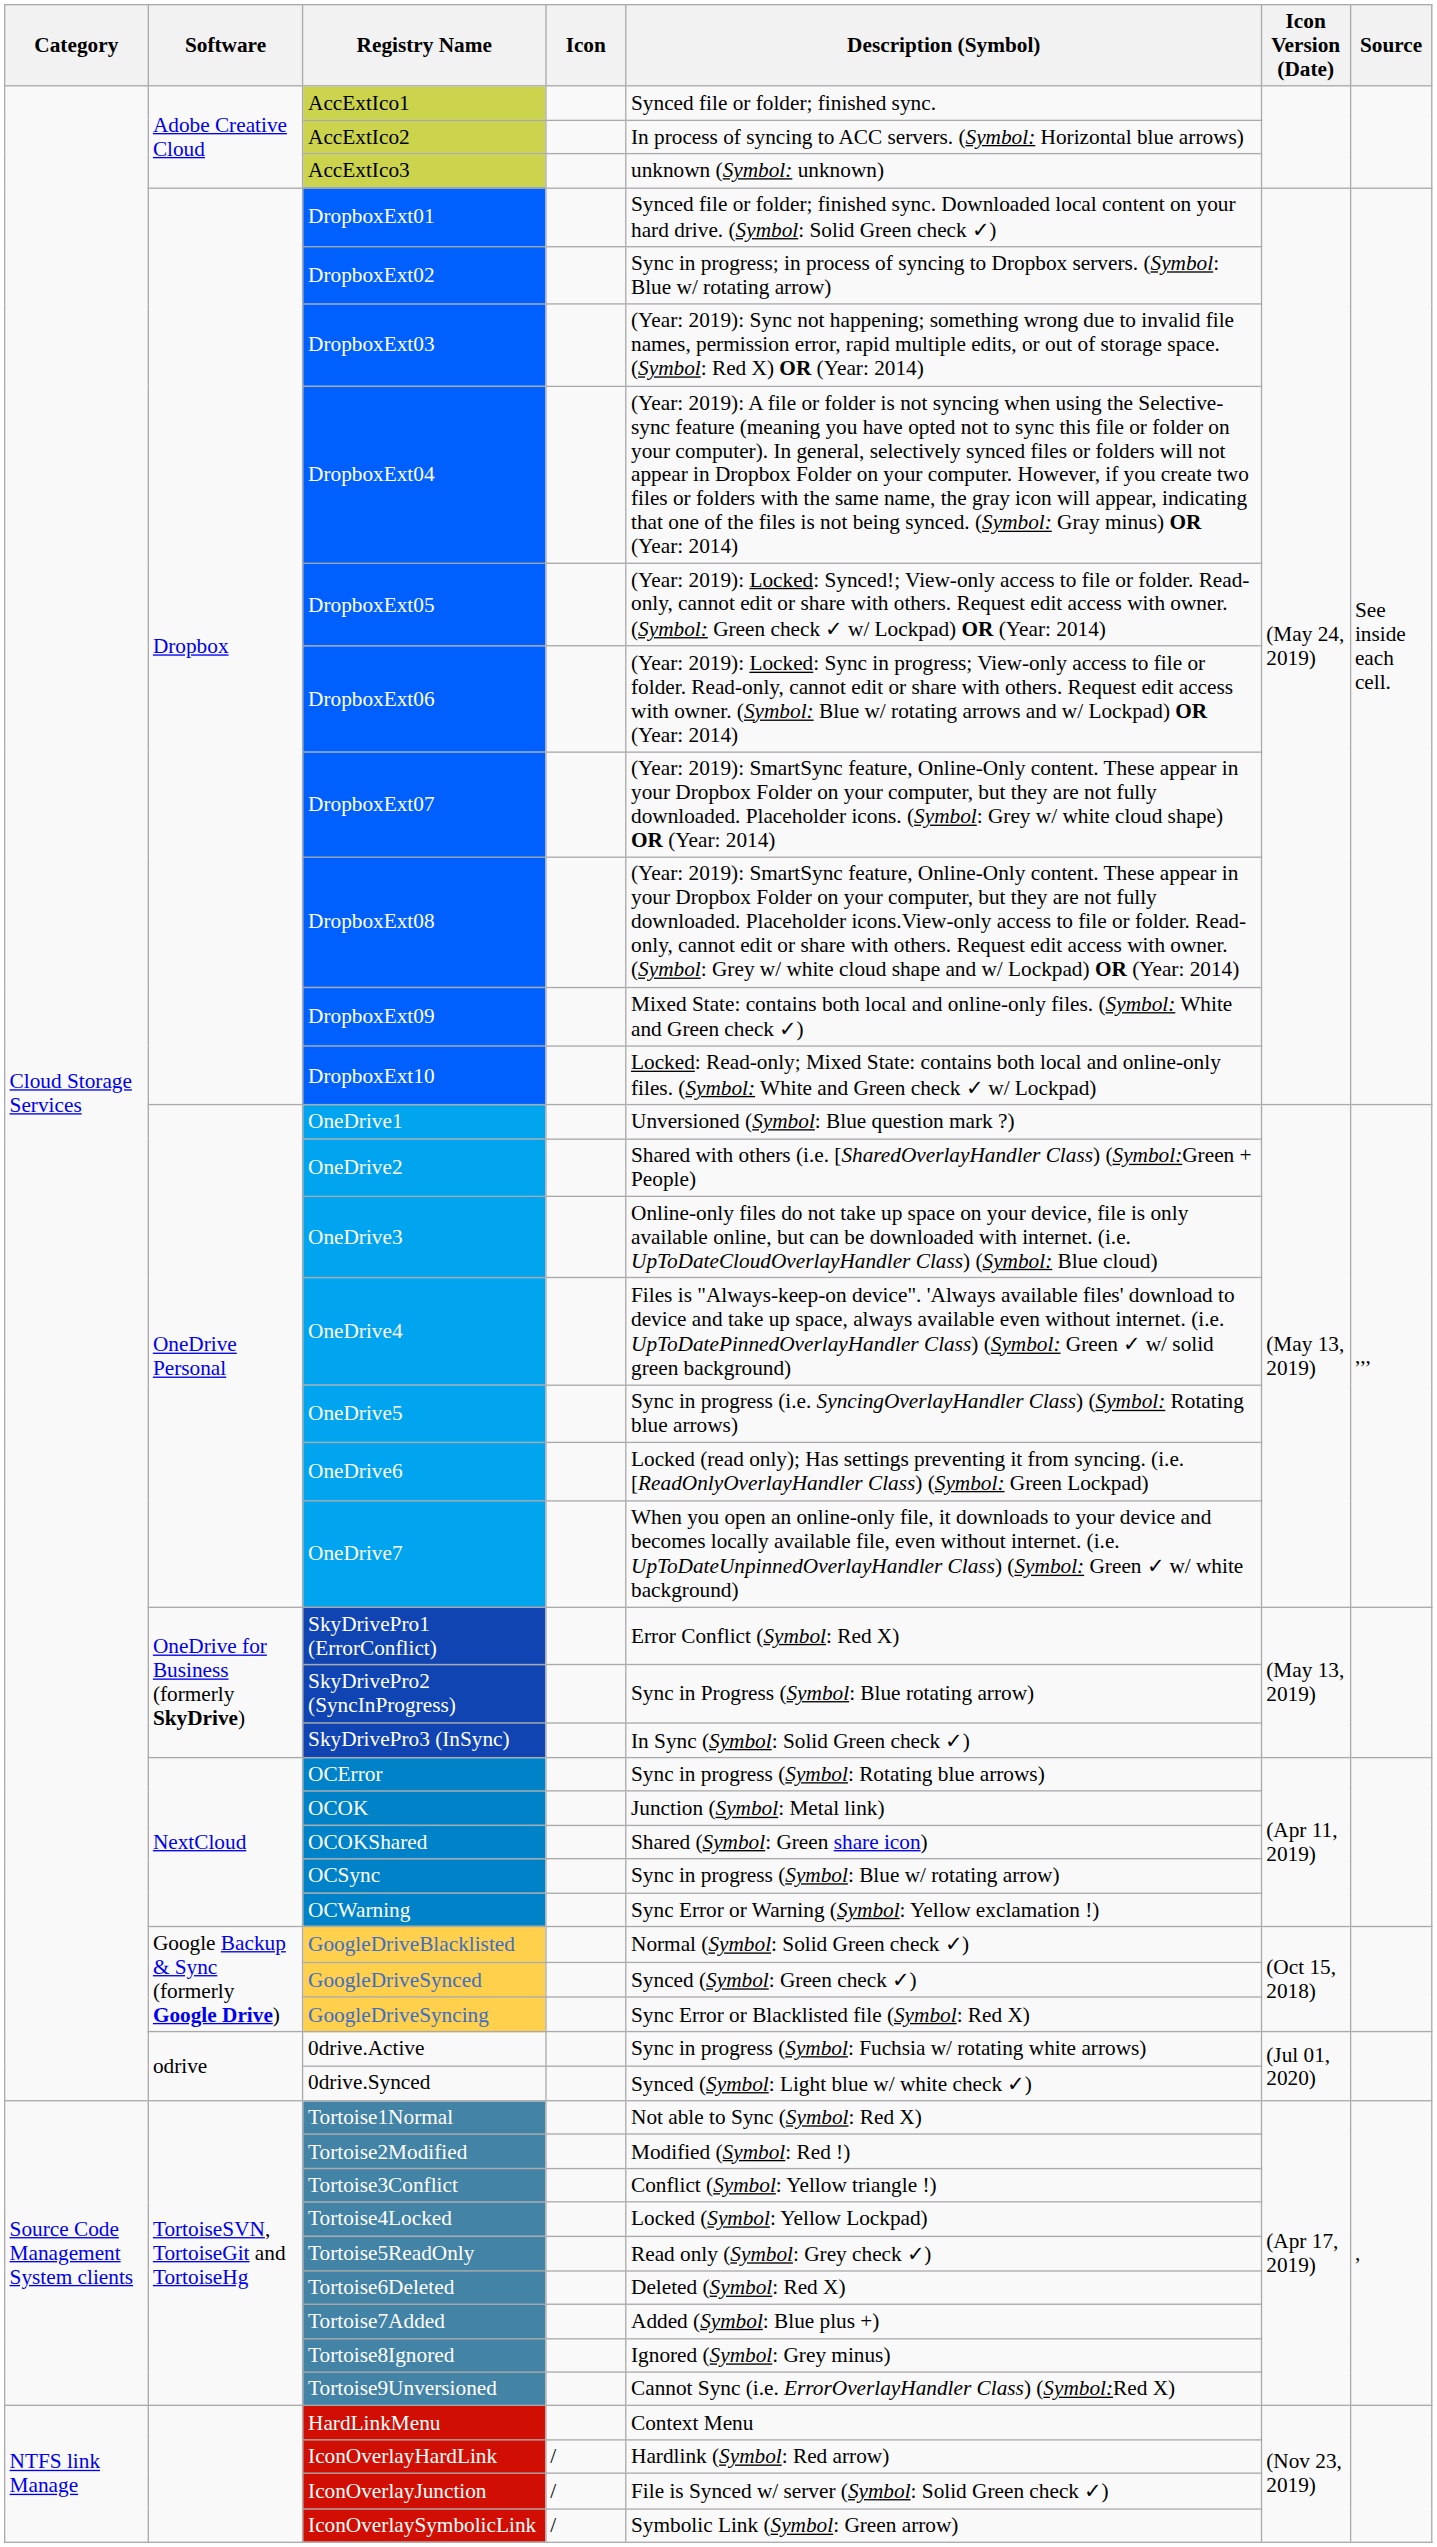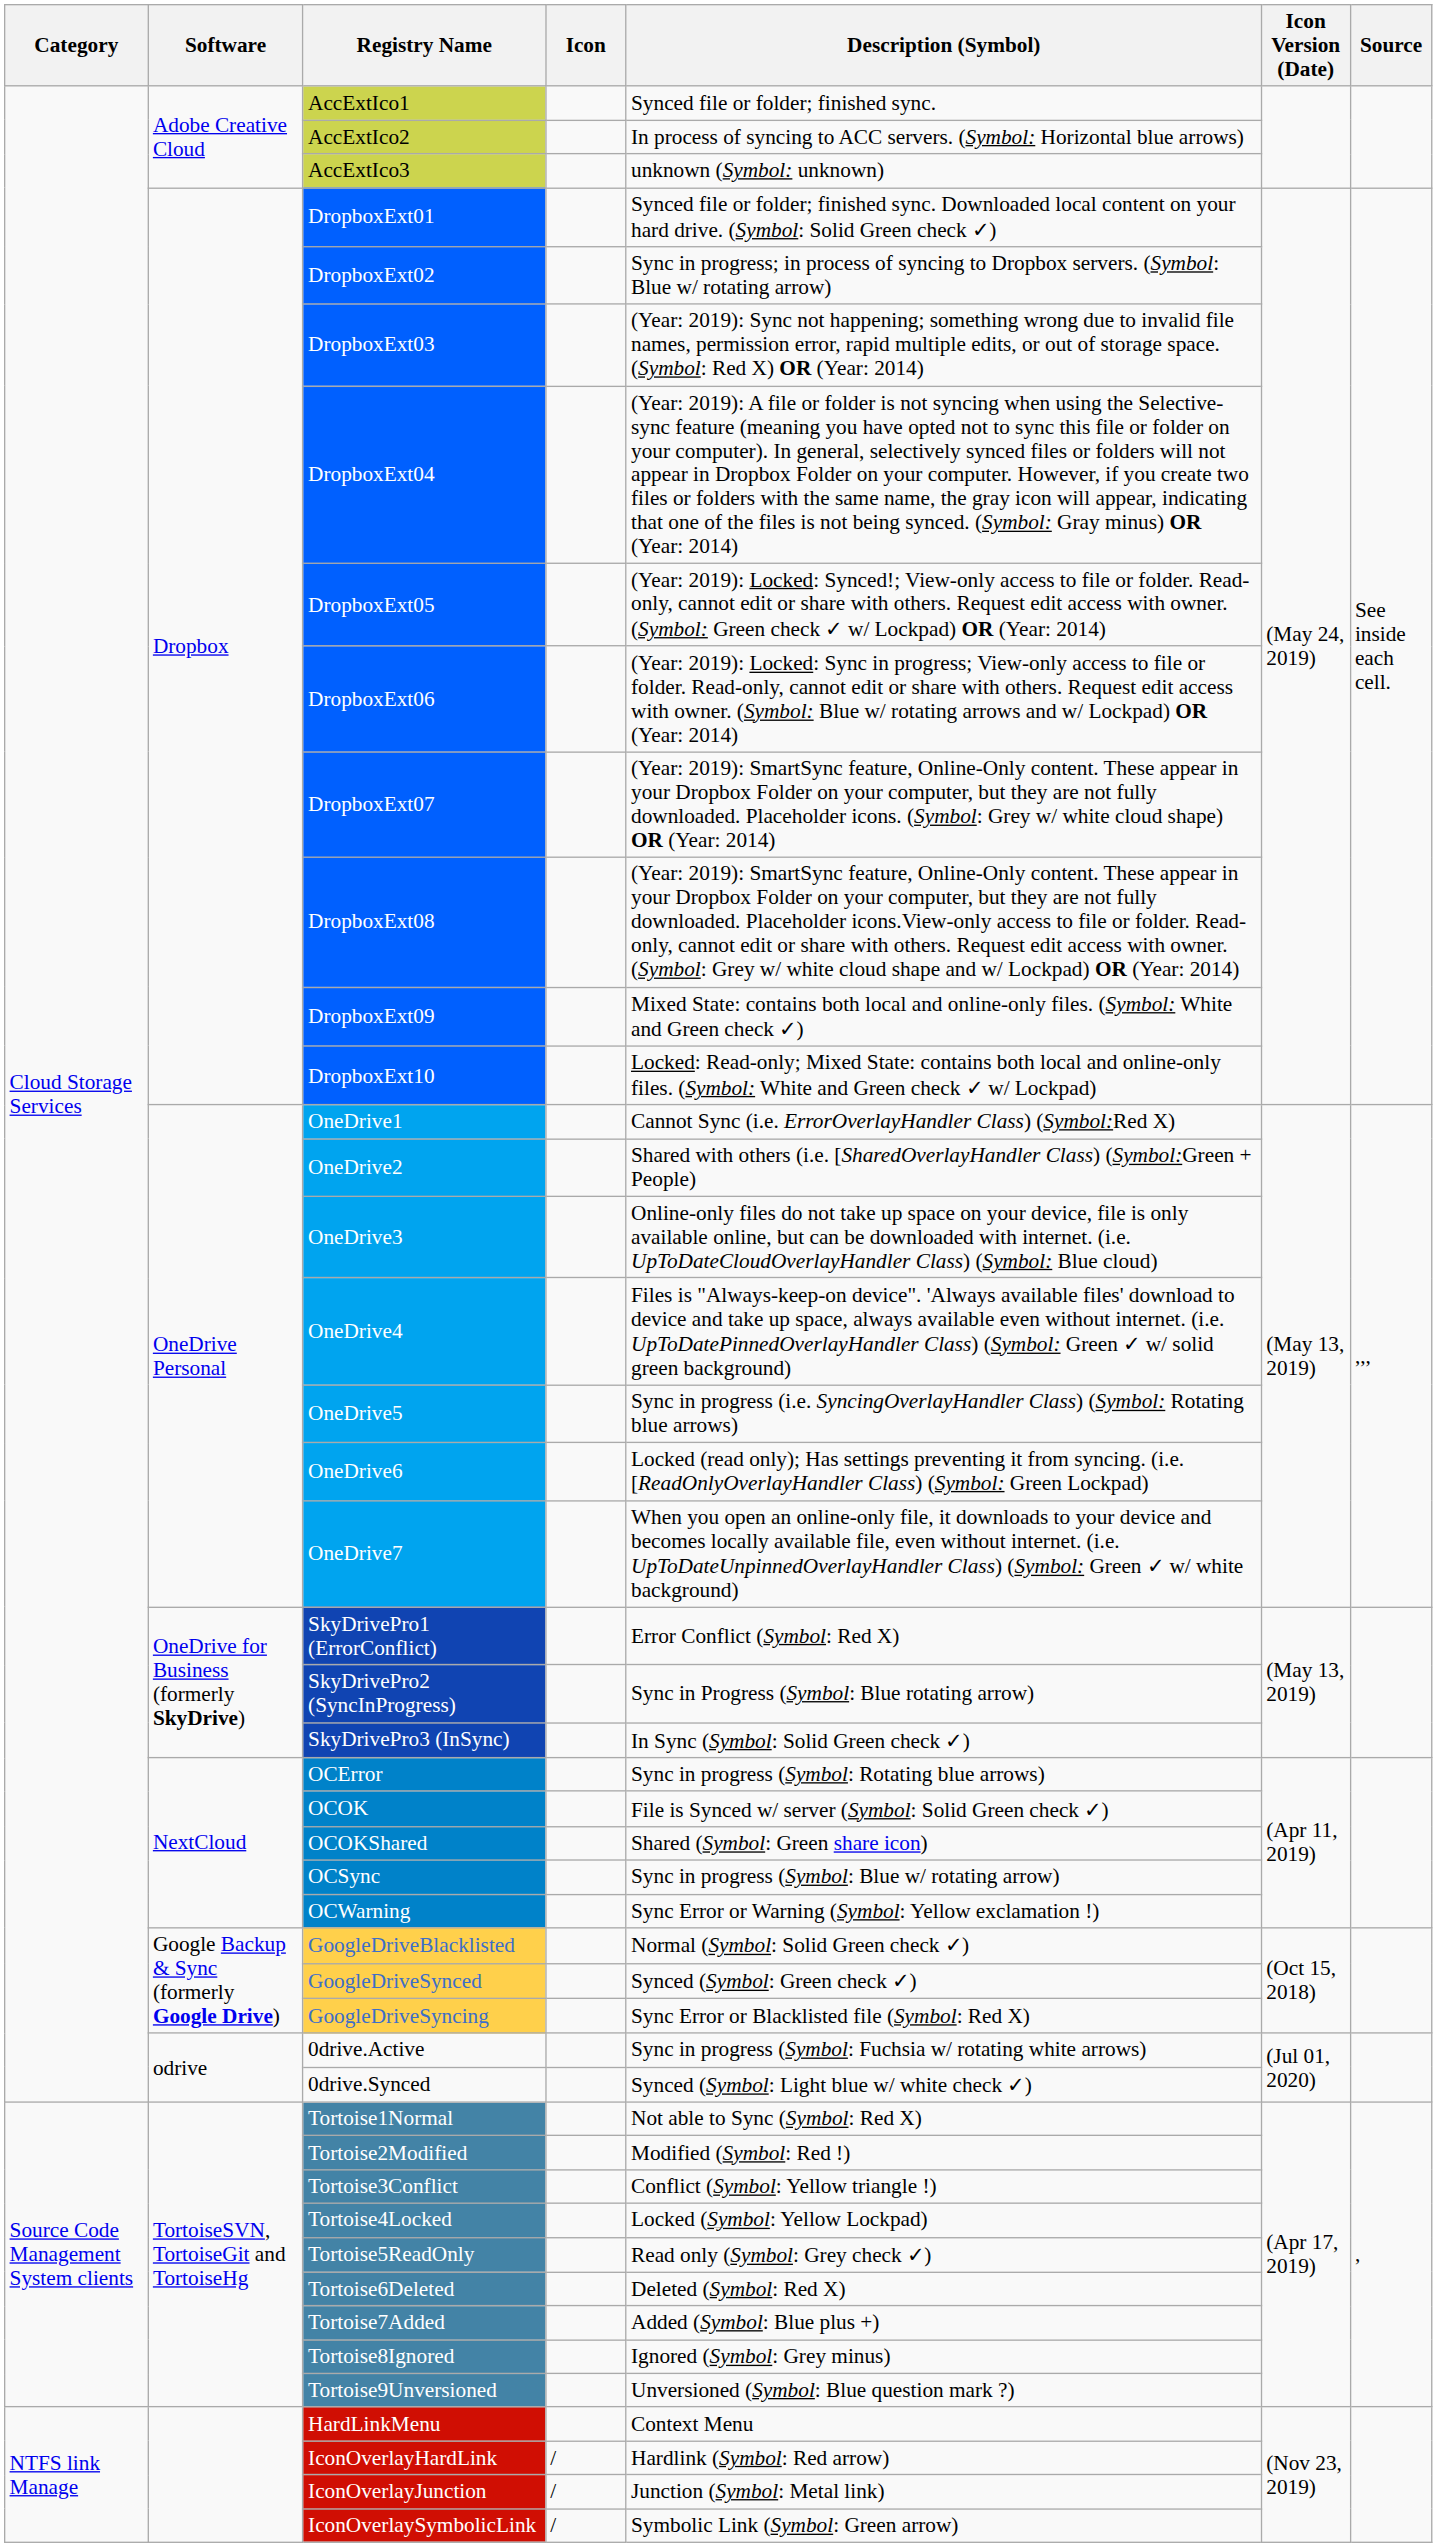(823, 1121) Unversioned (Symbol: Blue question mark ?) -> (903, 1121) Cannot Sync (i.e. ErrorOverlayHandler Class) (Symbol:Red X)
(758, 1808) Junction (Symbol: Metal link) -> (870, 1809) File is Synced w/ server (Symbol: Solid Green check ✓)
(903, 2388) Cannot Sync (i.e. ErrorOverlayHandler Class) (Symbol:Red X) -> (823, 2390) Unversioned (Symbol: Blue question mark ?)
(870, 2491) File is Synced w/ server (Symbol: Solid Green check ✓) -> (758, 2491) Junction (Symbol: Metal link)
